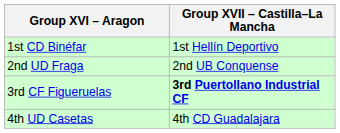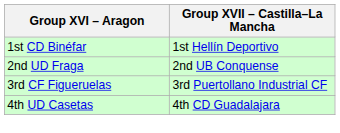(246, 92) bold -> (250, 85) normal
